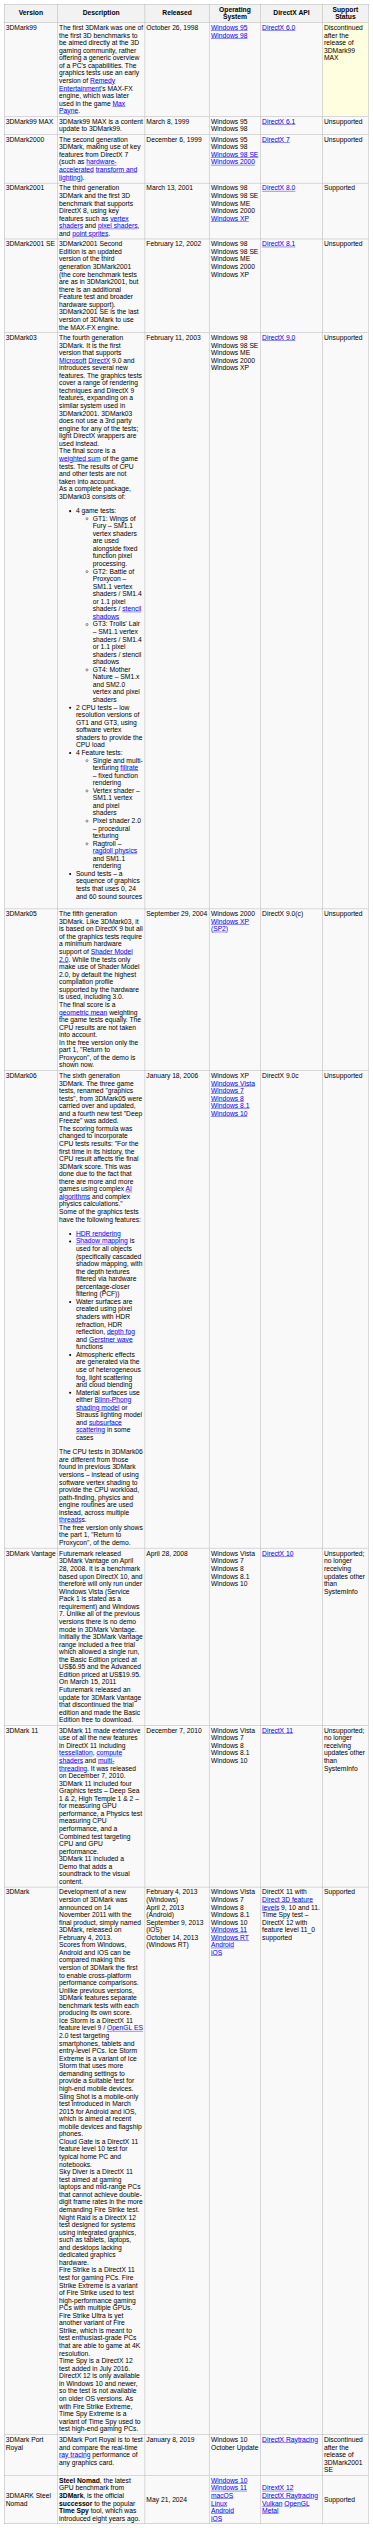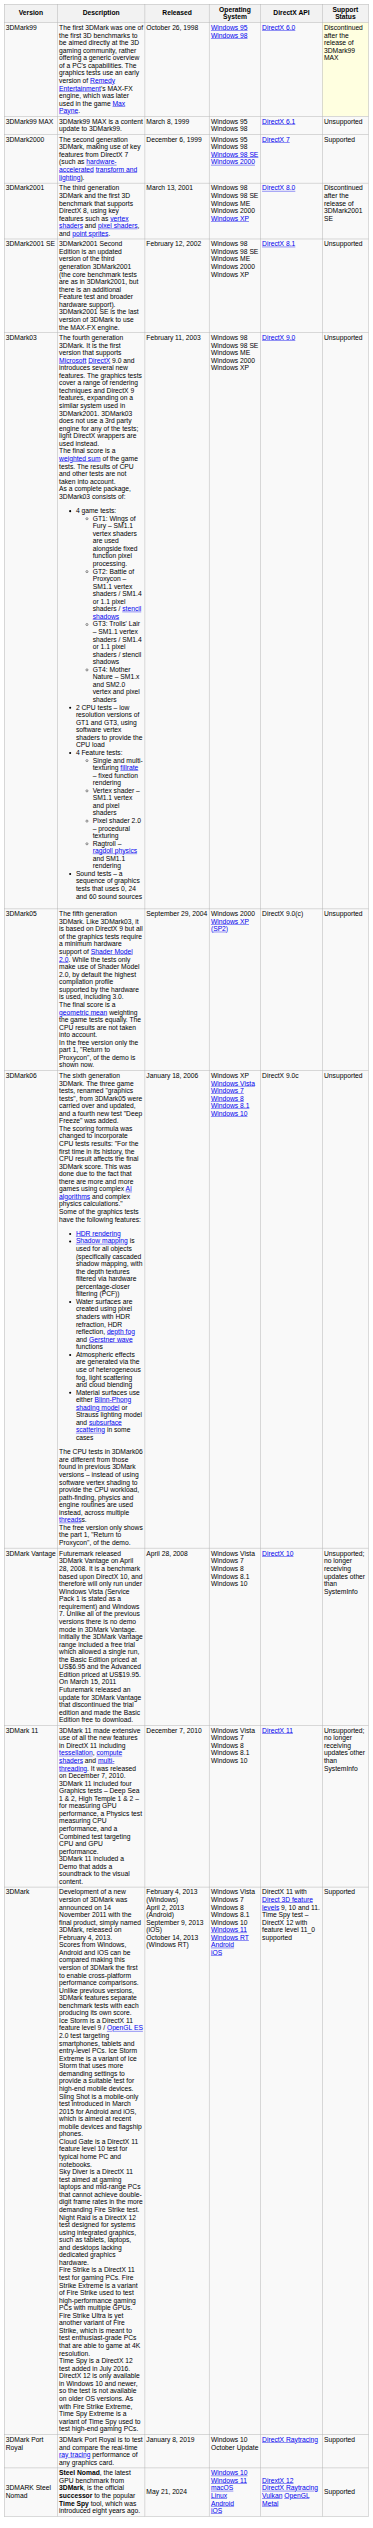(343, 140) Unsupported -> (340, 140) Supported
(340, 188) Supported -> (343, 203) Discontinued after the release of 3DMark2001 SE
(343, 2455) Discontinued after the release of 3DMark2001 SE -> (340, 2440) Supported
